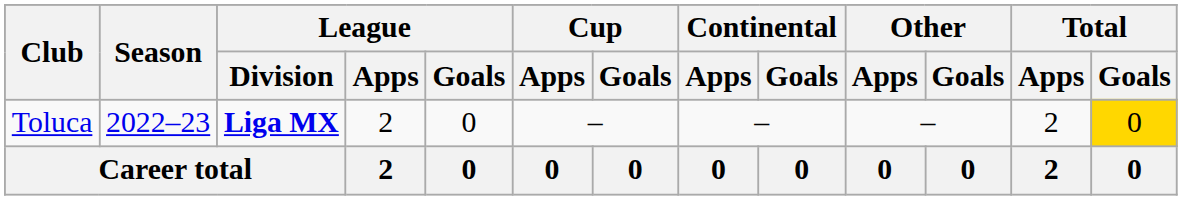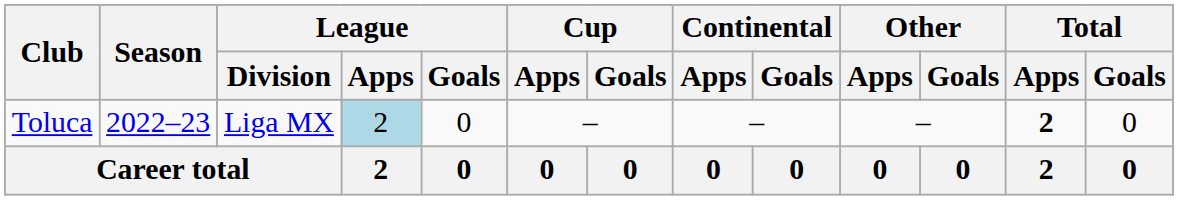(281, 122) bold -> (279, 122) normal
(386, 122) no background -> (381, 122) lightblue background
(1051, 122) normal -> (1046, 122) bold
(1134, 122) gold background -> (1129, 122) no background
